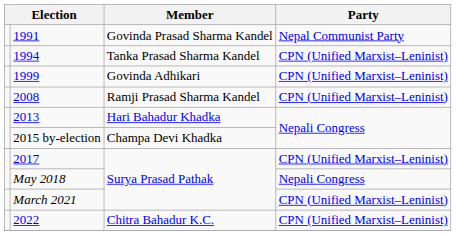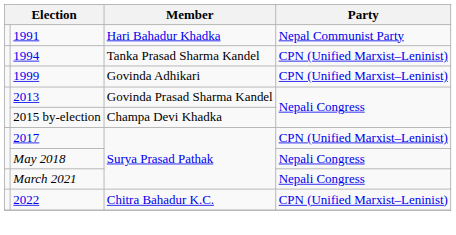(190, 35) Govinda Prasad Sharma Kandel -> (164, 35) Hari Bahadur Khadka
- row: (26, 96)
(164, 117) Hari Bahadur Khadka -> (190, 96) Govinda Prasad Sharma Kandel
(363, 199) CPN (Unified Marxist–Leninist) -> (322, 179) Nepali Congress
